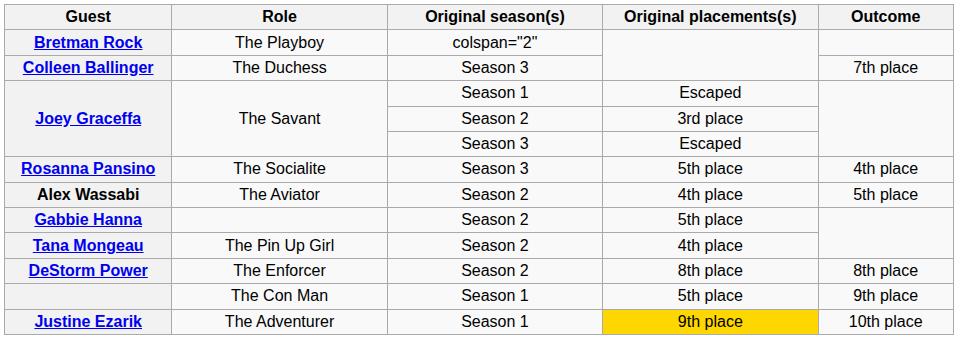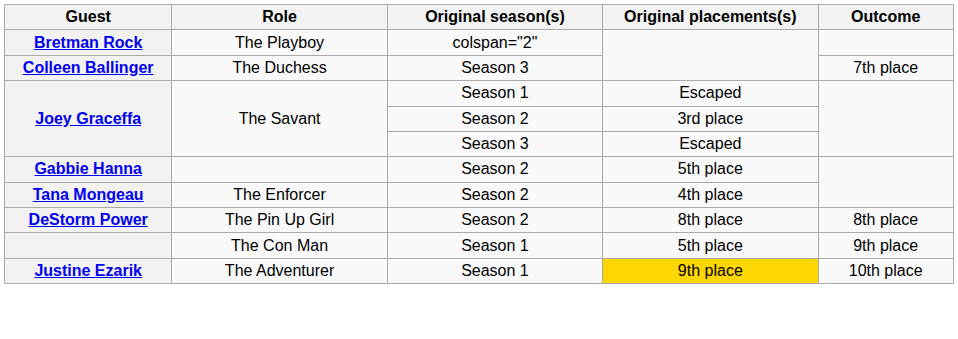- row: (88, 169)
- row: (88, 194)
(280, 245) The Pin Up Girl -> (280, 194) The Enforcer
(280, 270) The Enforcer -> (280, 220) The Pin Up Girl
